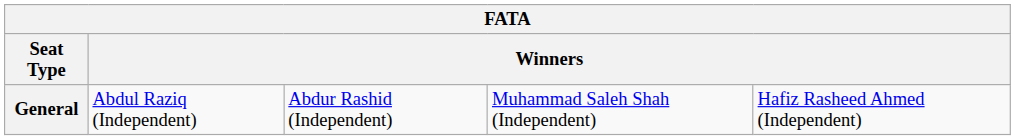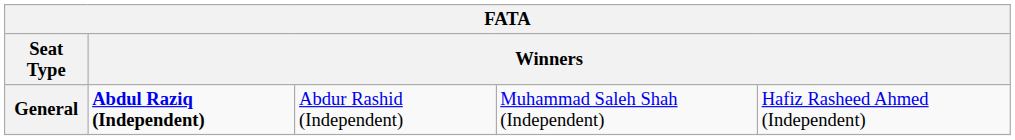(145, 109) normal -> (148, 109) bold
